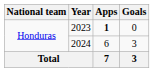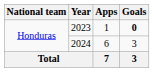(106, 28) bold -> (106, 28) normal
(134, 28) normal -> (134, 28) bold
